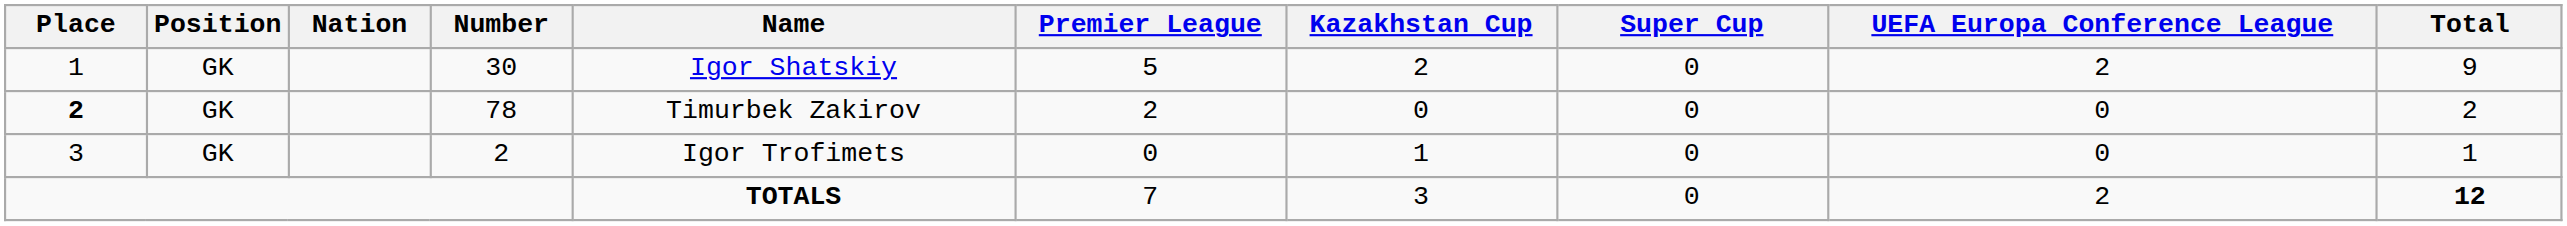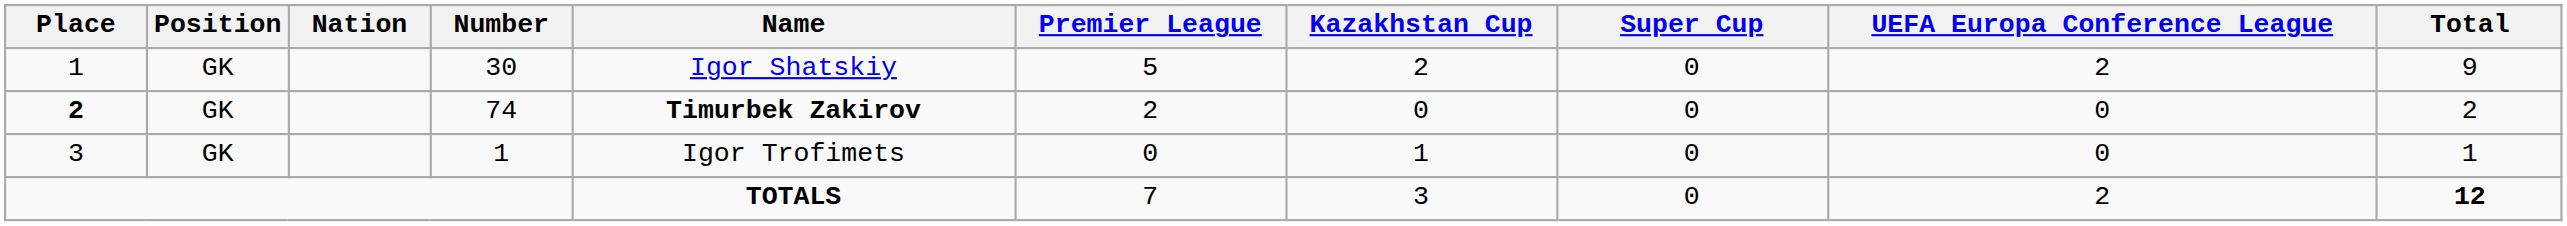(501, 113) 78 -> (501, 113) 74
(794, 113) normal -> (794, 113) bold
(501, 155) 2 -> (501, 155) 1
